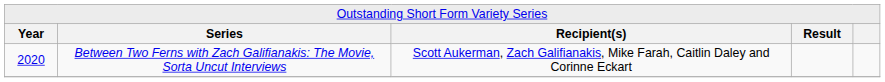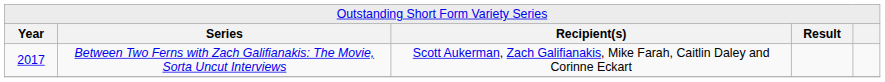(31, 60) 2020 -> (31, 60) 2017
